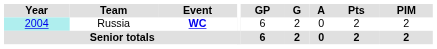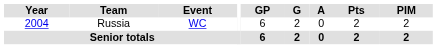(37, 24) paleturquoise background -> (37, 24) no background
(198, 24) bold -> (198, 24) normal
